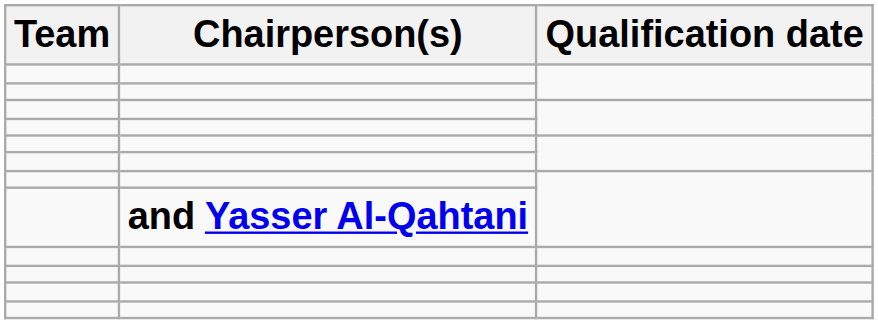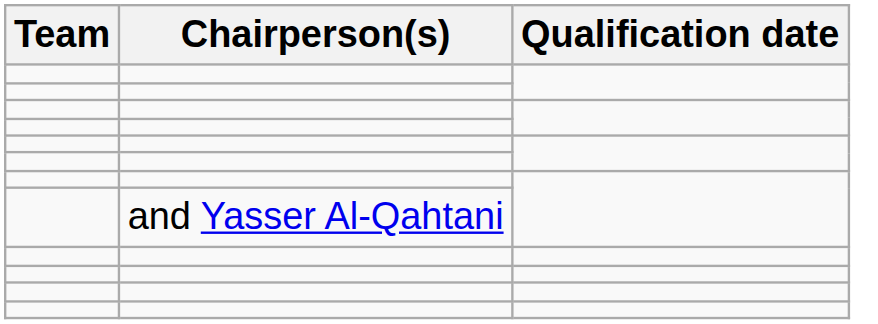(328, 217) bold -> (316, 217) normal
